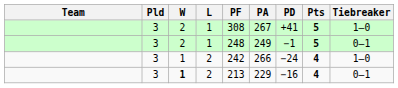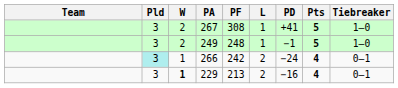columns swapped: (209, 12) <-> (263, 12)
(361, 44) 0–1 -> (361, 44) 1–0
(156, 59) no background -> (156, 59) paleturquoise background
(361, 59) 1–0 -> (361, 59) 0–1
